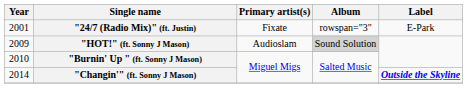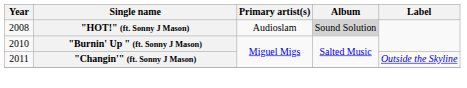- row: (135, 28)
(19, 43) 2009 -> (19, 28) 2008
(19, 75) 2014 -> (19, 59) 2011
(421, 75) bold -> (419, 59) normal
